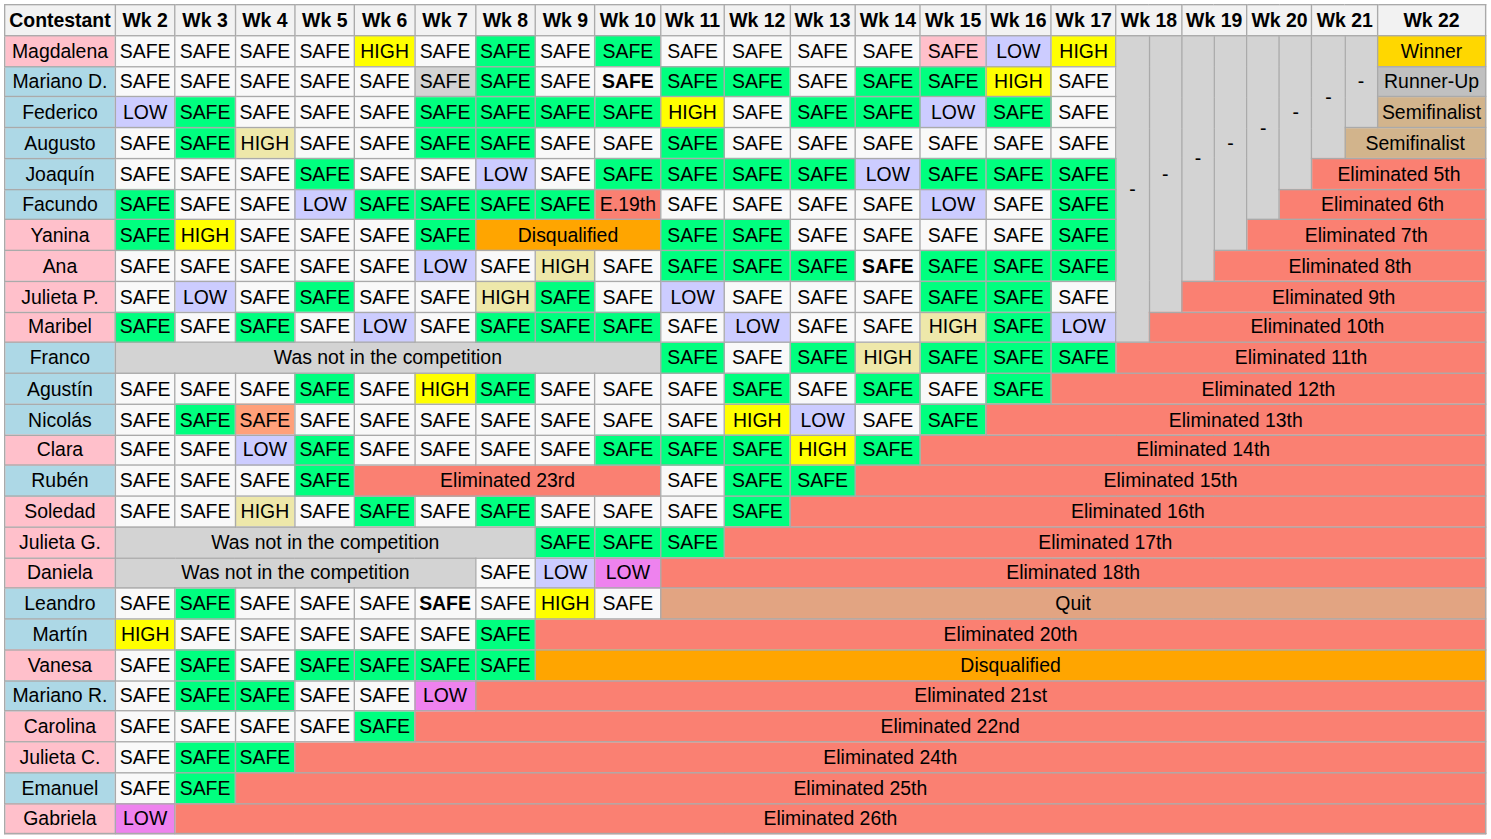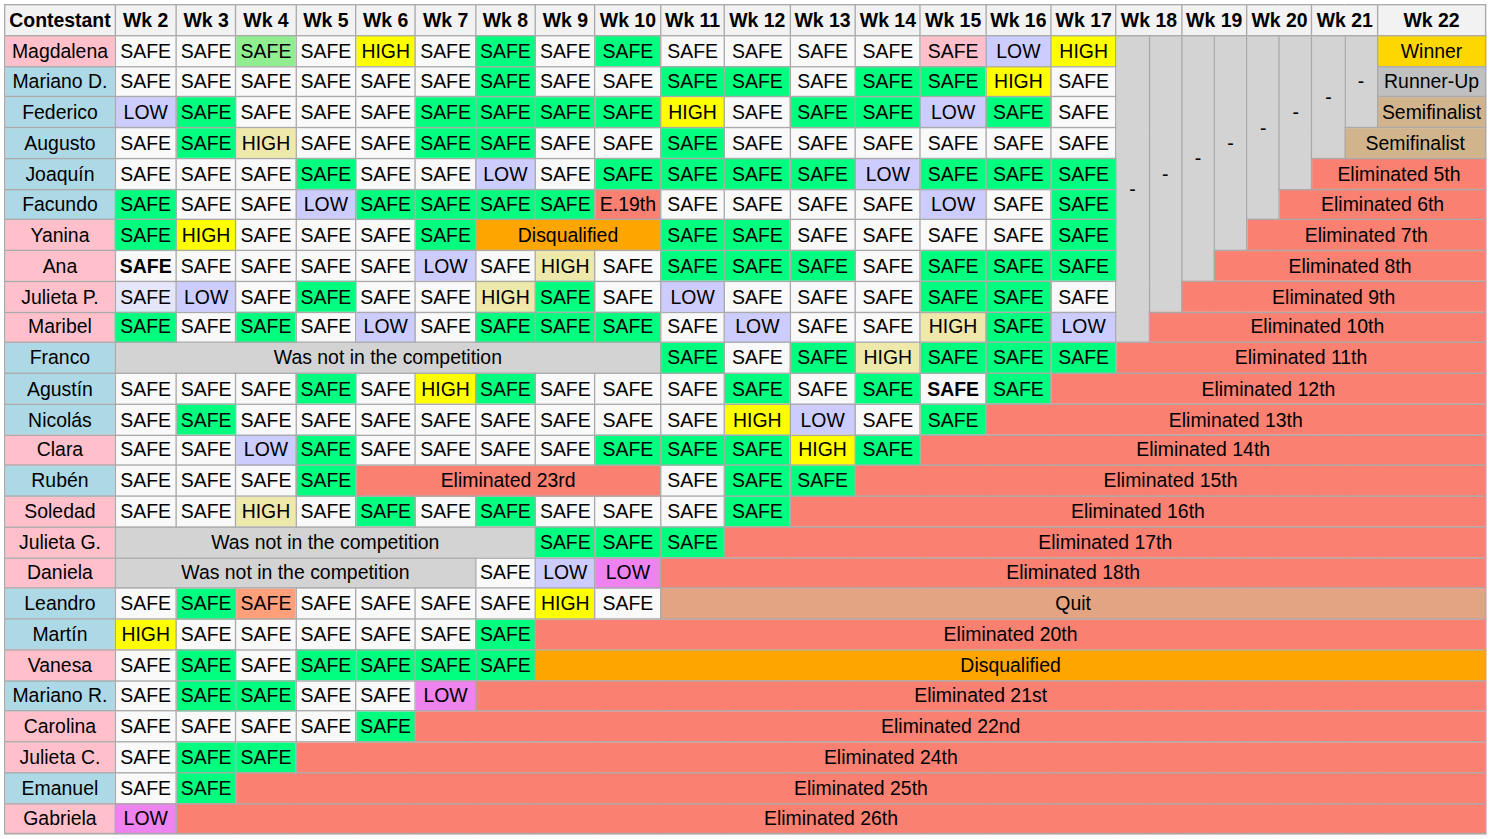(265, 51) no background -> (266, 51) lightgreen background
(445, 82) lightgrey background -> (446, 82) no background
(628, 82) bold -> (628, 82) normal
(145, 266) normal -> (146, 266) bold
(888, 266) bold -> (888, 266) normal
(145, 297) no background -> (146, 297) lavender background
(953, 389) normal -> (953, 389) bold
(265, 420) lightsalmon background -> (266, 420) no background
(265, 604) no background -> (266, 604) lightsalmon background
(445, 604) bold -> (446, 604) normal
